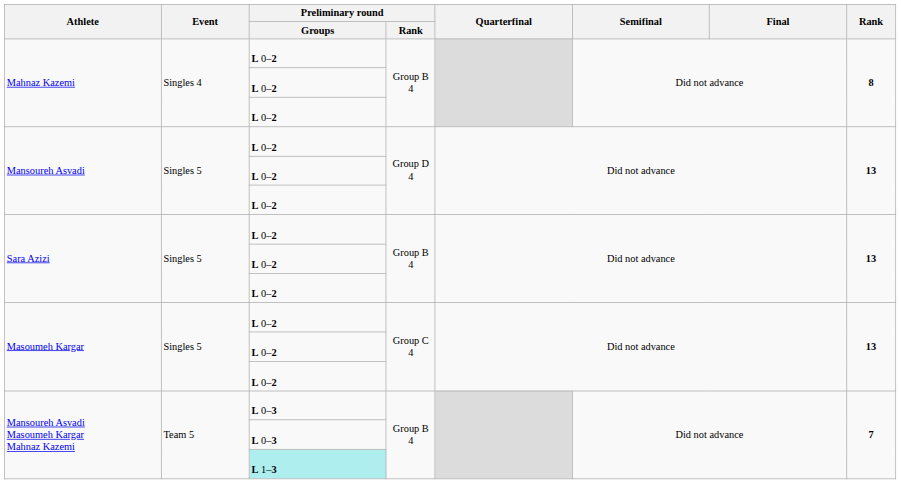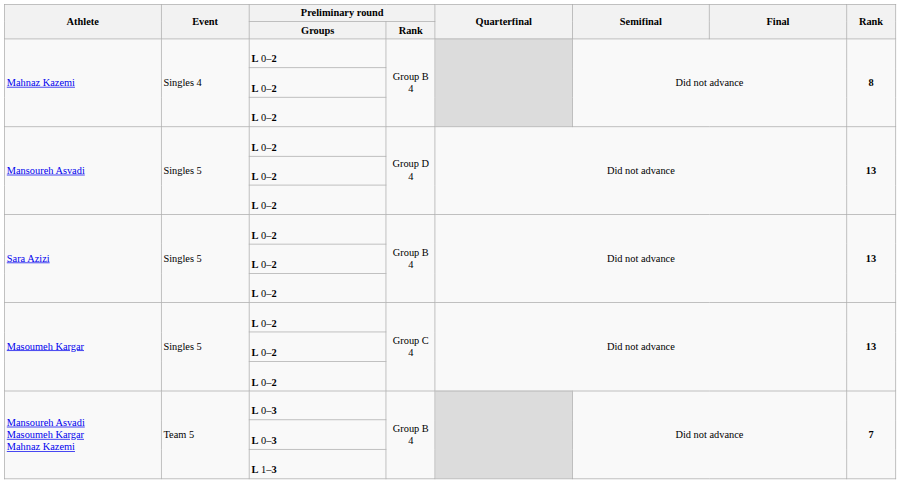(264, 470) paleturquoise background -> (264, 470) no background
